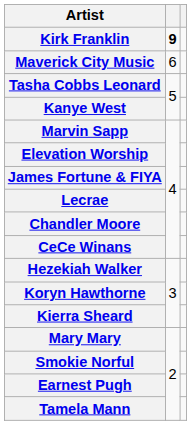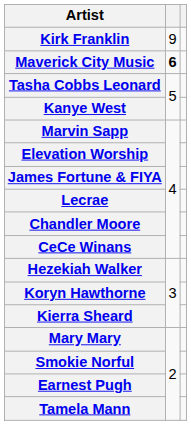(173, 39) bold -> (173, 39) normal
(173, 62) normal -> (173, 62) bold
